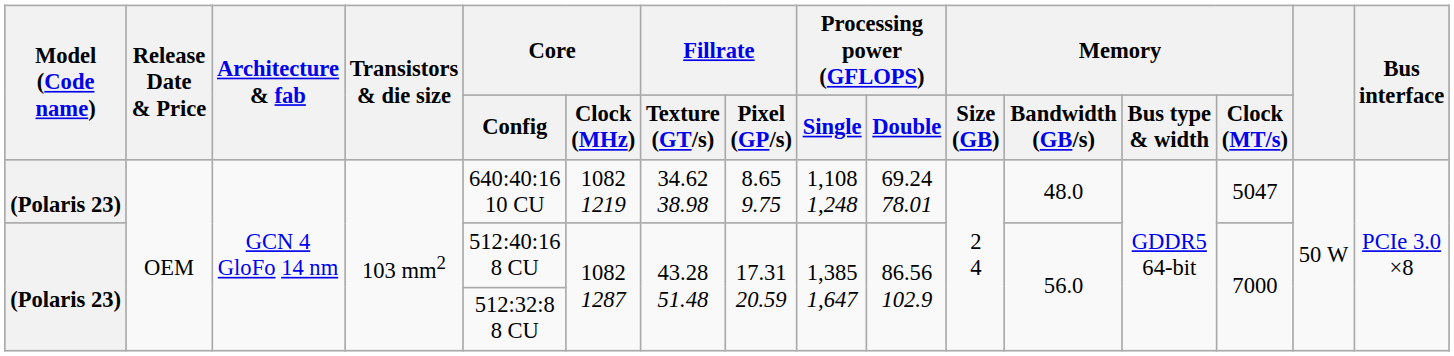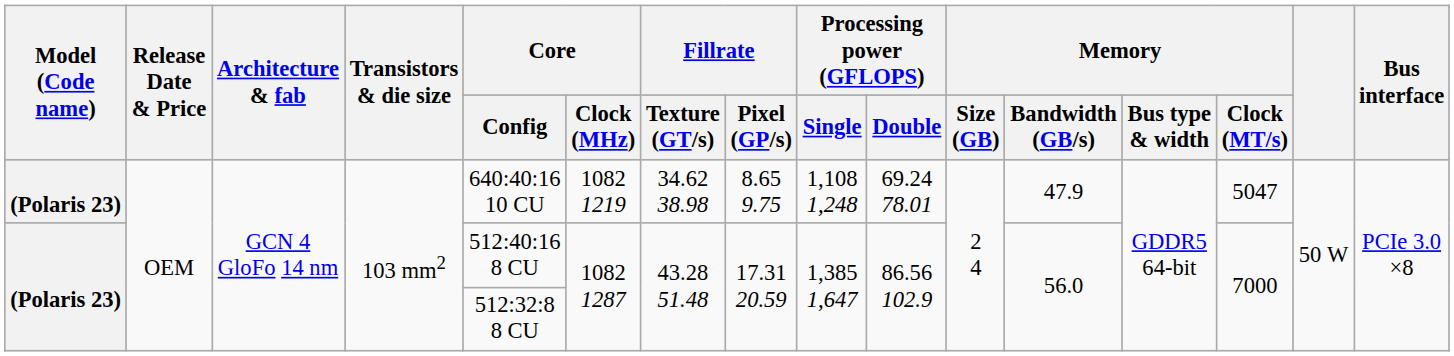(1064, 190) 48.0 -> (1064, 190) 47.9
